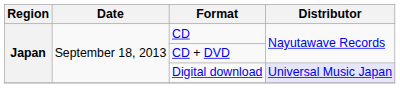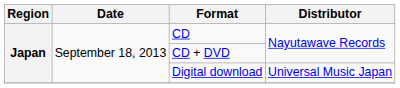(330, 72) lavender background -> (330, 72) no background
